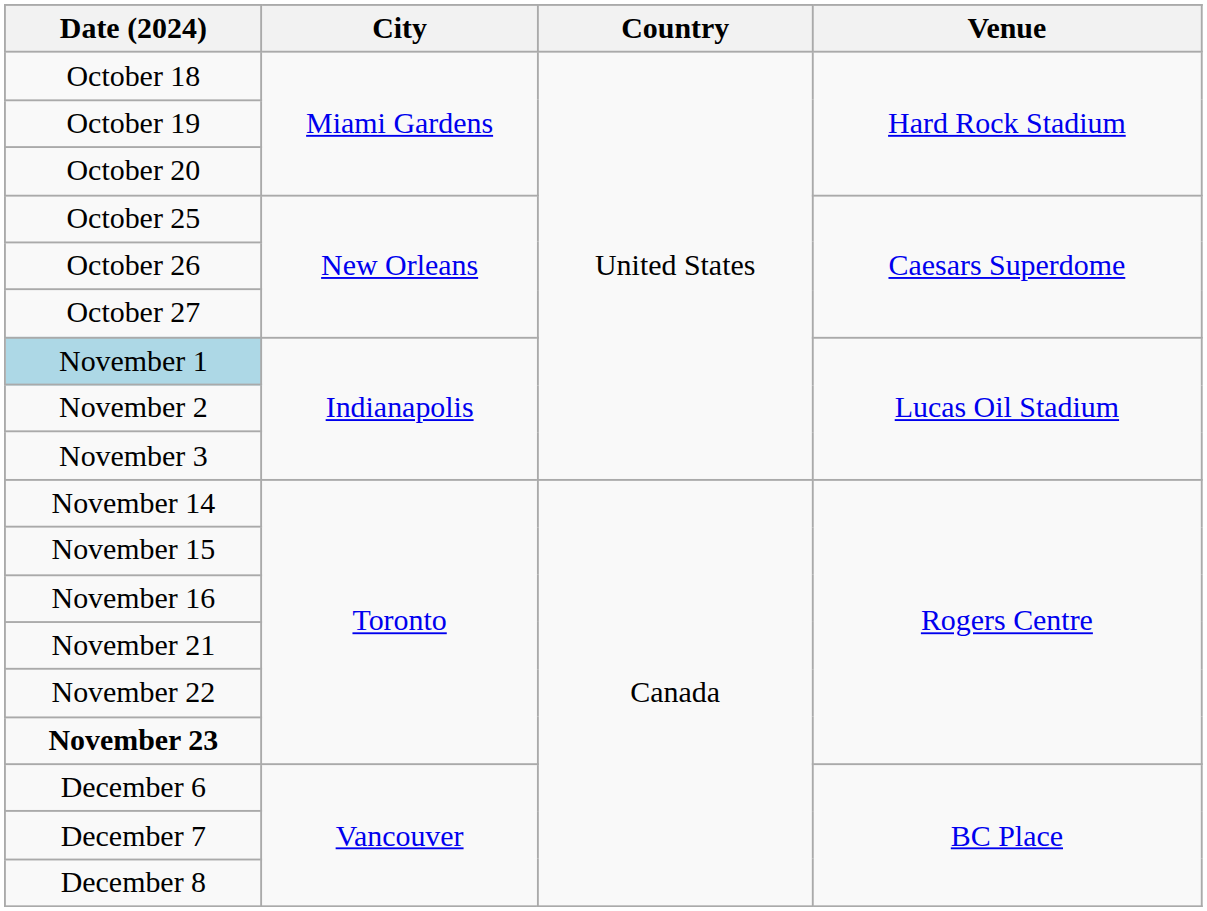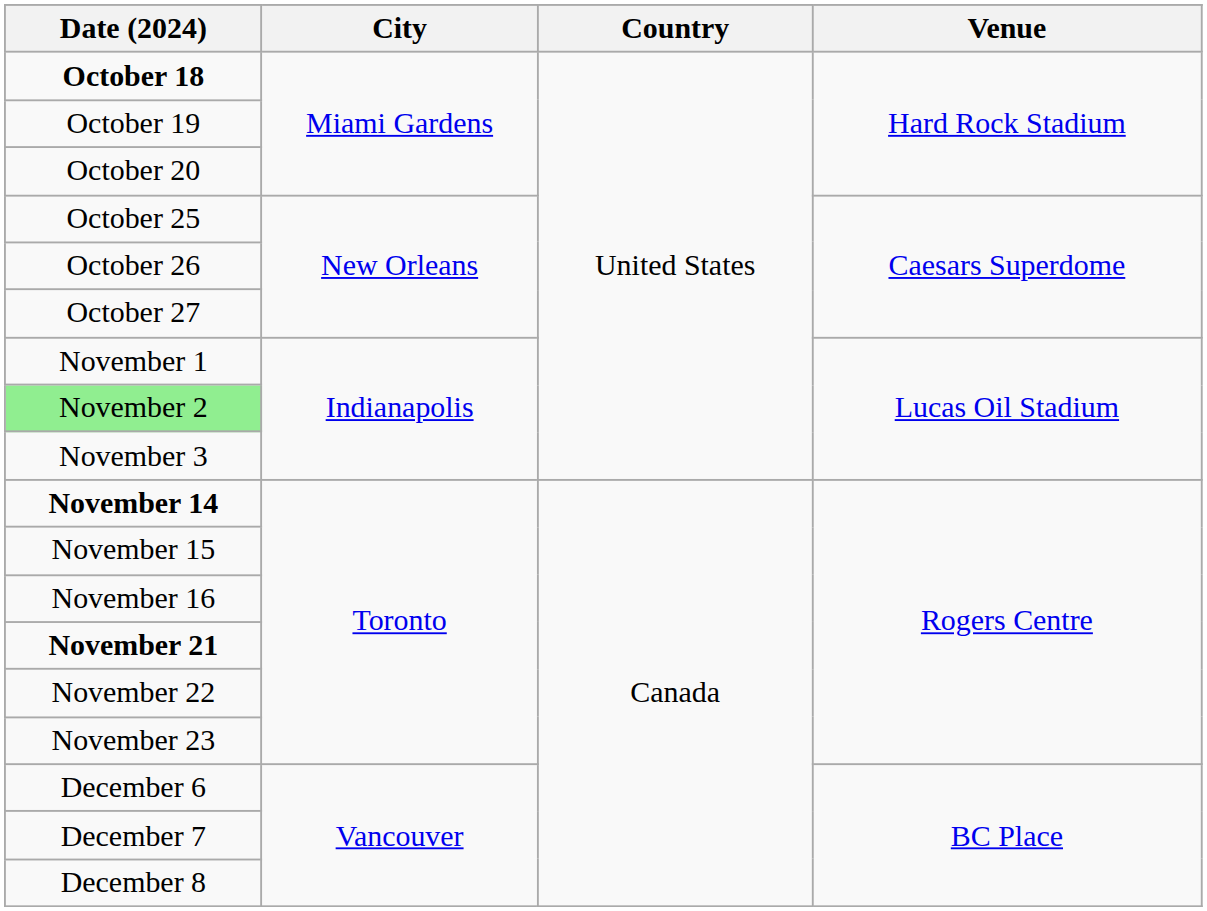(133, 75) normal -> (133, 75) bold
(133, 360) lightblue background -> (133, 360) no background
(133, 407) no background -> (133, 407) lightgreen background
(133, 502) normal -> (133, 502) bold
(133, 645) normal -> (133, 645) bold
(133, 739) bold -> (133, 739) normal
